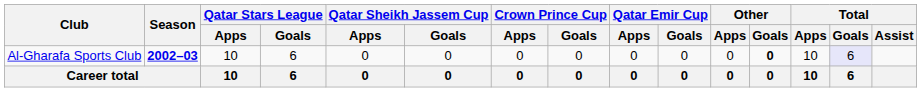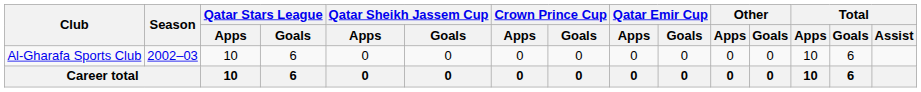(173, 55) bold -> (173, 55) normal
(770, 55) bold -> (770, 55) normal
(851, 55) lavender background -> (851, 55) no background
